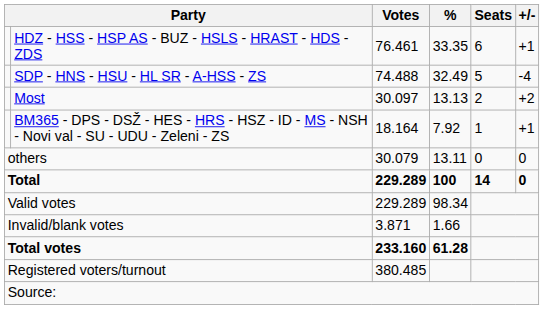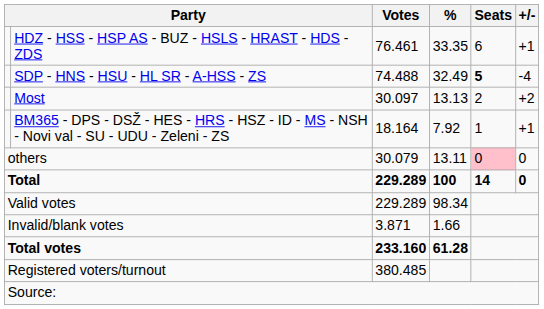(478, 76) normal -> (478, 76) bold
(478, 158) no background -> (478, 158) pink background
